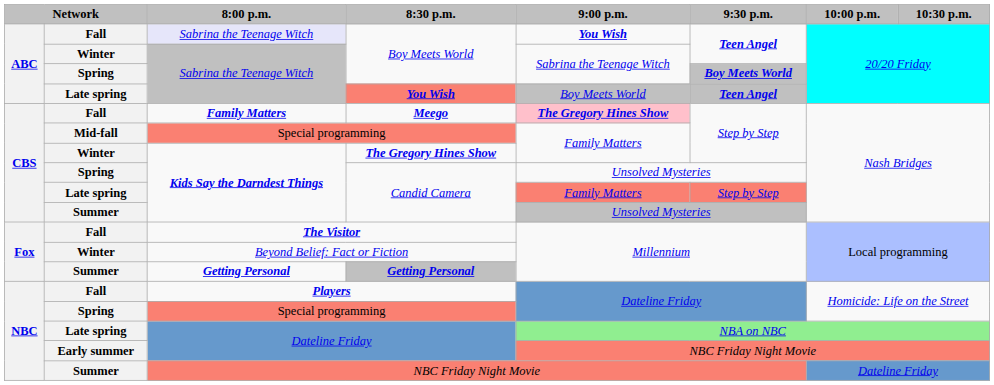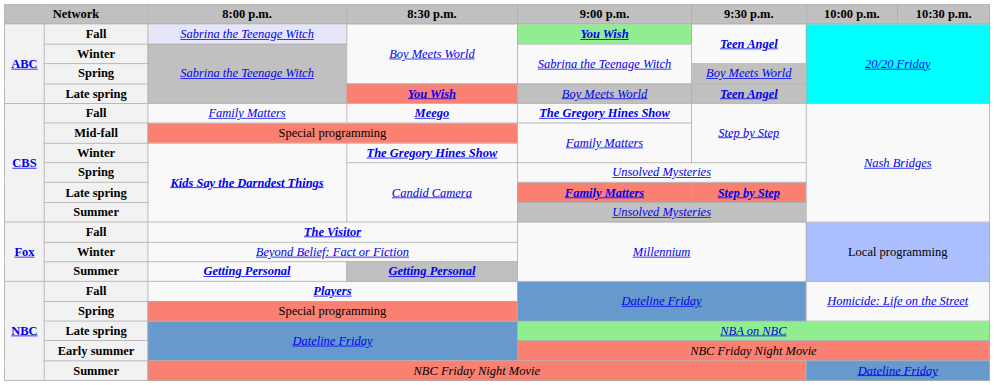(603, 34) no background -> (605, 34) lightgreen background
(748, 73) bold -> (749, 73) normal
(246, 113) bold -> (247, 113) normal
(603, 113) pink background -> (605, 113) no background
(603, 192) normal -> (605, 192) bold
(748, 192) normal -> (749, 192) bold
